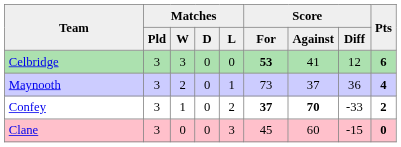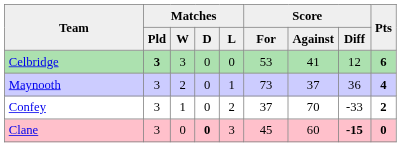(157, 61) normal -> (157, 61) bold
(266, 61) bold -> (266, 61) normal
(266, 107) bold -> (266, 107) normal
(313, 107) bold -> (313, 107) normal
(207, 130) normal -> (207, 130) bold
(354, 130) normal -> (354, 130) bold
